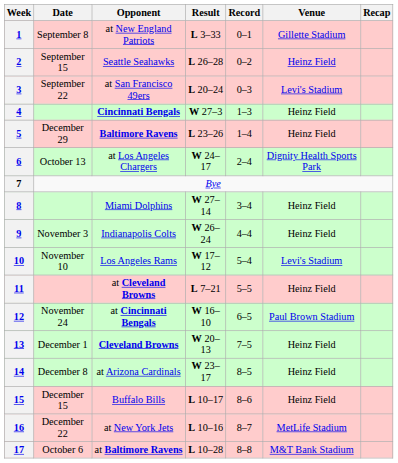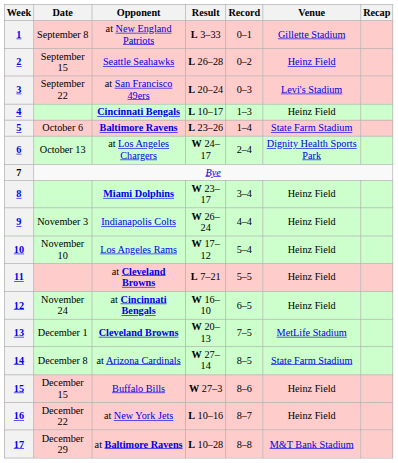(206, 112) W 27–3 -> (206, 112) L 10–17
(63, 134) December 29 -> (63, 128) October 6
(312, 134) Heinz Field -> (312, 128) State Farm Stadium
(139, 205) normal -> (139, 194) bold
(206, 205) W 27–14 -> (206, 194) W 23–17
(312, 261) Levi's Stadium -> (312, 249) Heinz Field
(312, 316) Paul Brown Stadium -> (312, 305) Heinz Field
(312, 344) Heinz Field -> (312, 333) MetLife Stadium
(206, 372) W 23–17 -> (206, 360) W 27–14
(312, 372) Heinz Field -> (312, 360) State Farm Stadium
(206, 400) L 10–17 -> (206, 388) W 27–3
(312, 427) MetLife Stadium -> (312, 416) Heinz Field
(63, 449) October 6 -> (63, 444) December 29
